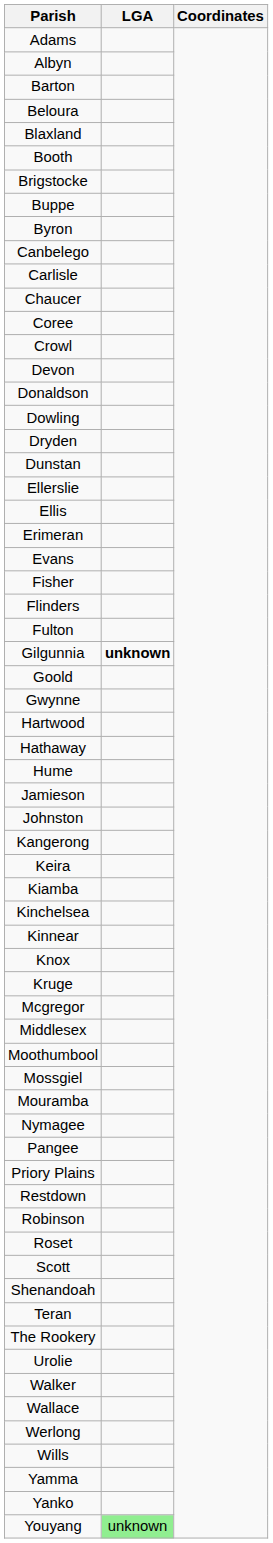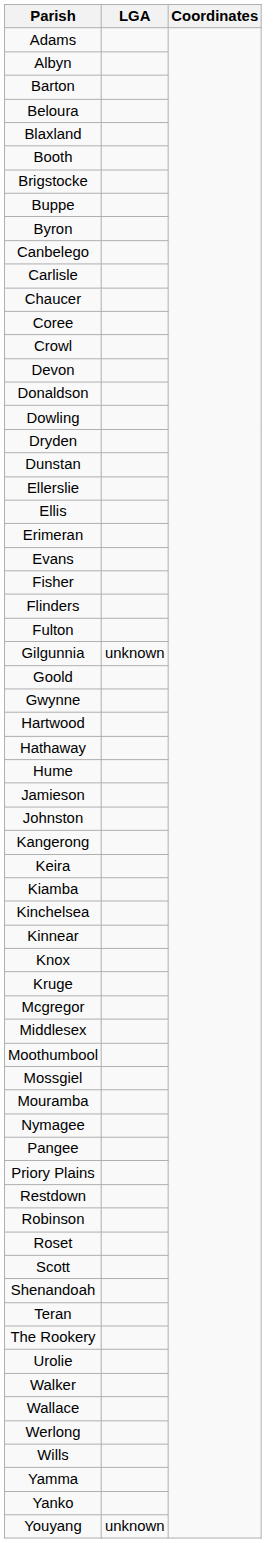(138, 653) bold -> (135, 653) normal
(138, 1526) lightgreen background -> (135, 1526) no background
